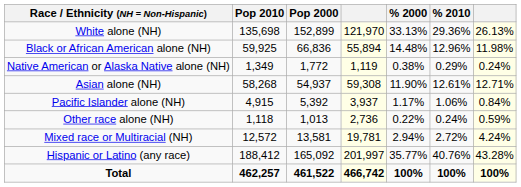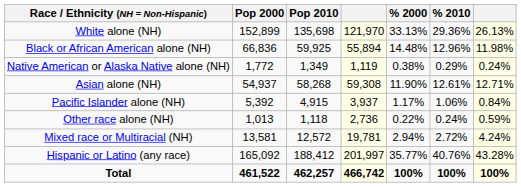columns swapped: (314, 13) <-> (260, 13)
